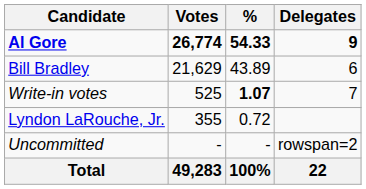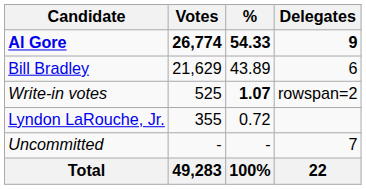(353, 94) 7 -> (318, 94) rowspan=2
(318, 145) rowspan=2 -> (353, 145) 7
